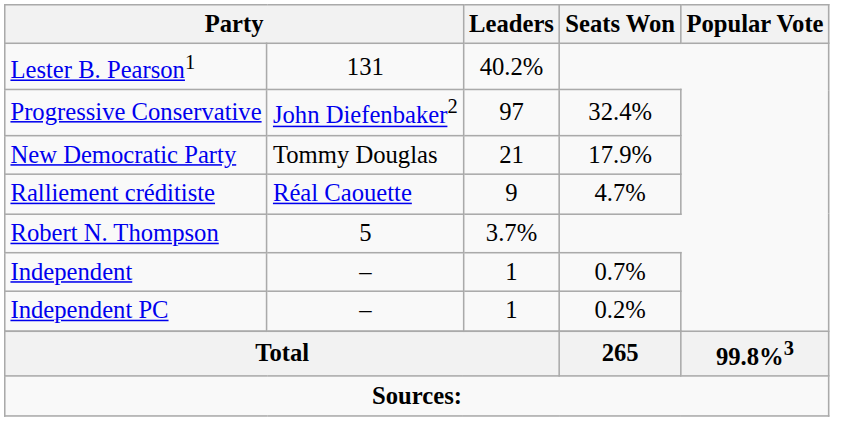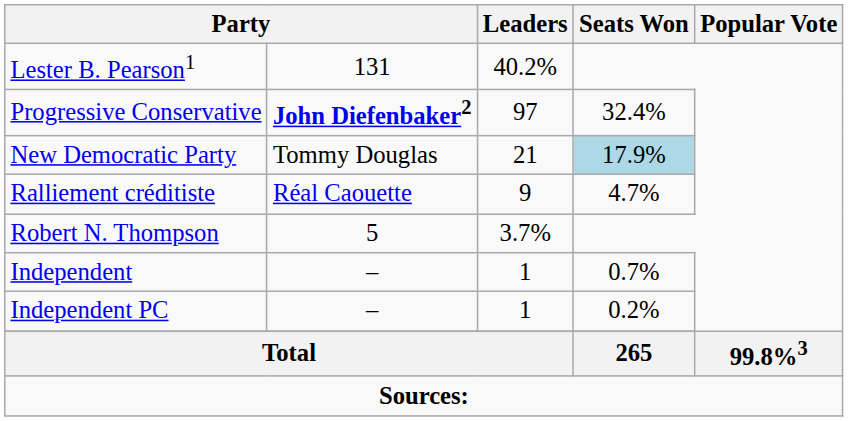(365, 112) normal -> (372, 112) bold
(620, 154) no background -> (634, 154) lightblue background
